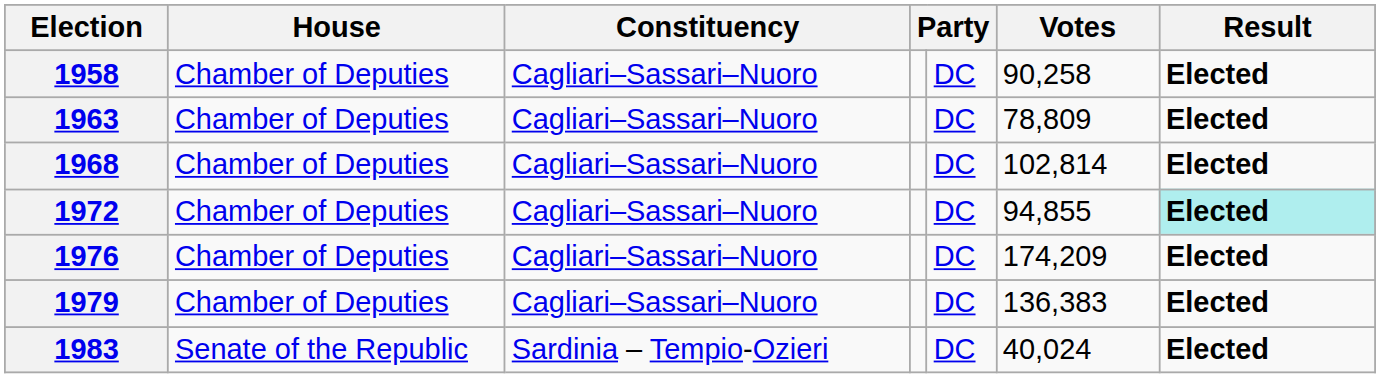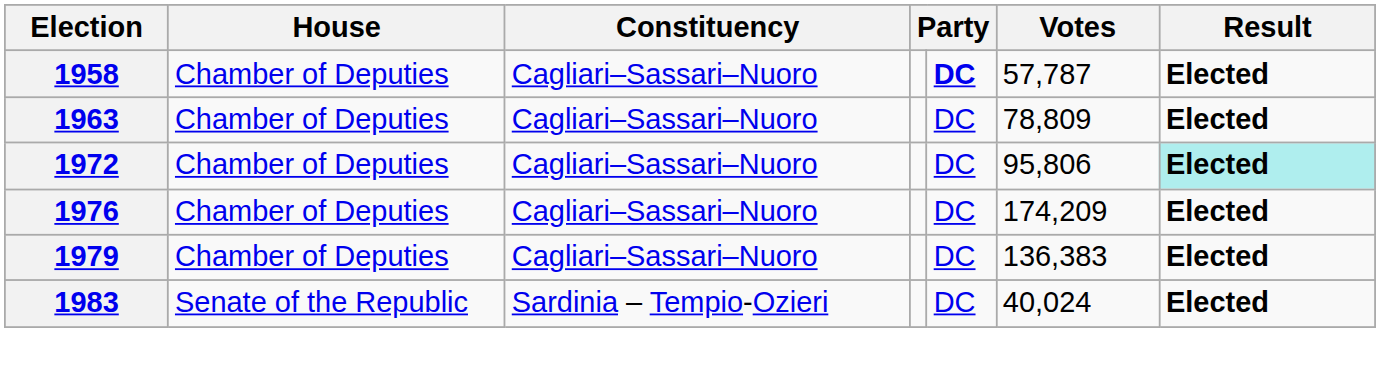(955, 73) normal -> (955, 73) bold
(1047, 73) 90,258 -> (1047, 73) 57,787
- row: (87, 165)
(1047, 211) 94,855 -> (1047, 165) 95,806
